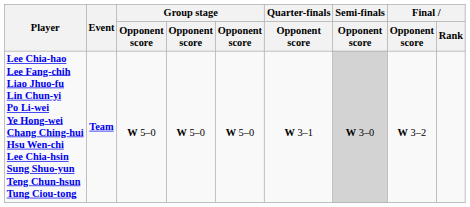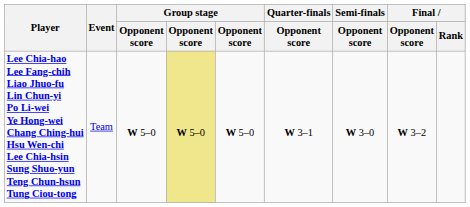(101, 127) bold -> (101, 127) normal
(191, 133) no background -> (191, 133) khaki background
(360, 133) lightgrey background -> (360, 133) no background
